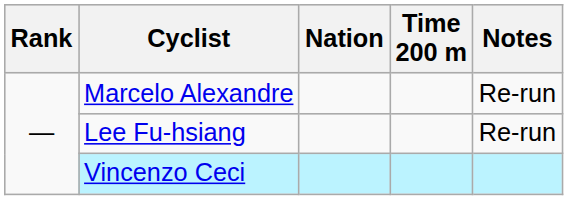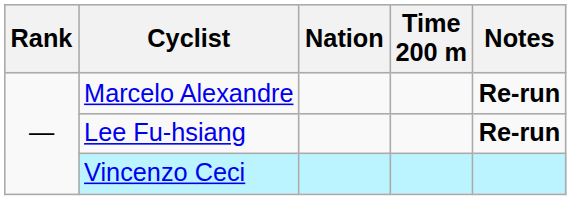(517, 93) normal -> (519, 93) bold
(517, 133) normal -> (519, 133) bold
